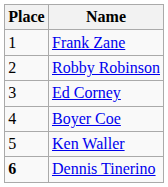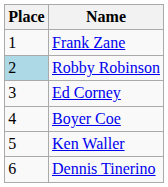(12, 67) no background -> (12, 67) lightblue background
(12, 169) bold -> (12, 169) normal
